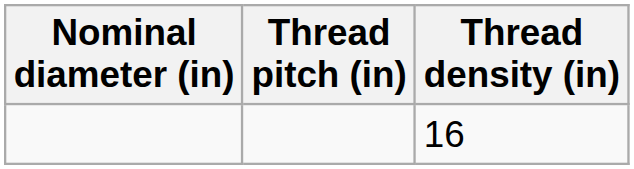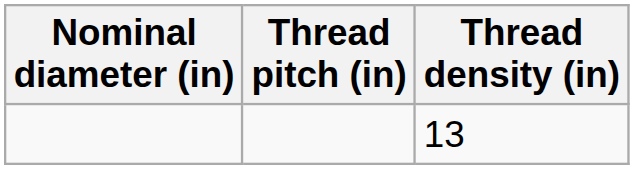(444, 133) 16 -> (444, 133) 13
